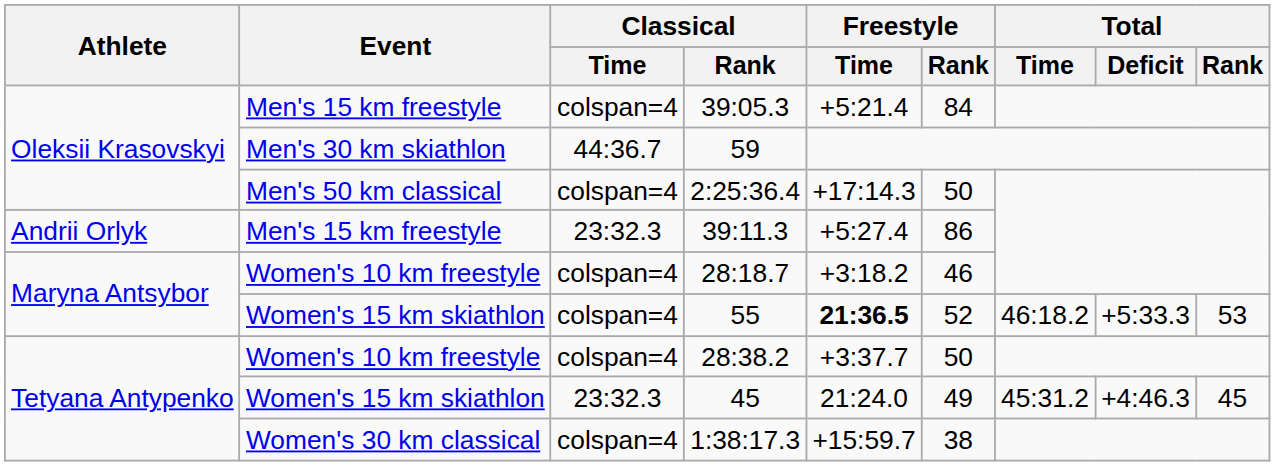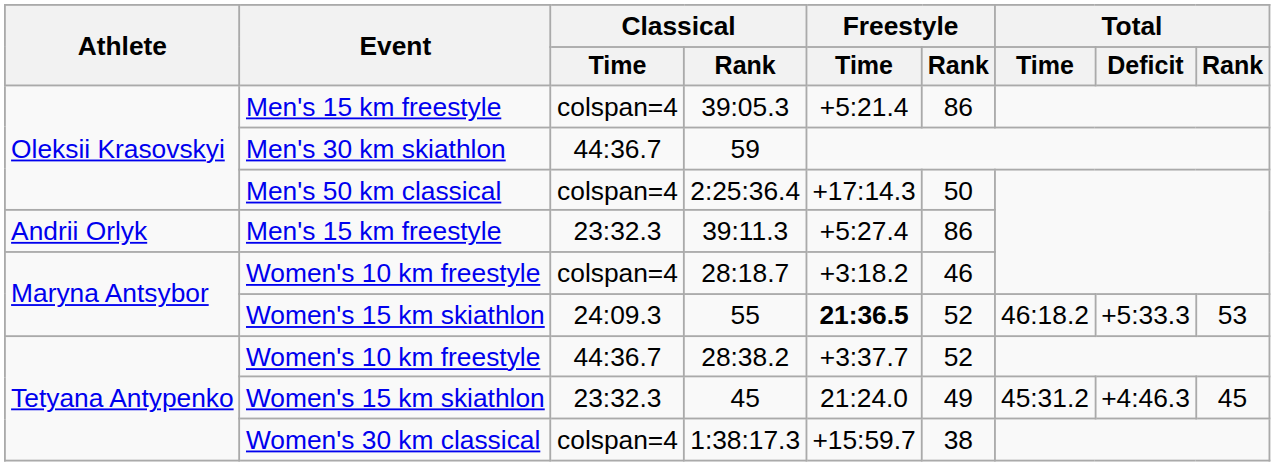(958, 107) 84 -> (958, 107) 86
(617, 315) colspan=4 -> (617, 315) 24:09.3
(617, 357) colspan=4 -> (617, 357) 44:36.7
(958, 357) 50 -> (958, 357) 52
